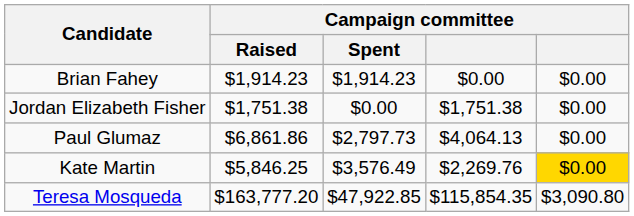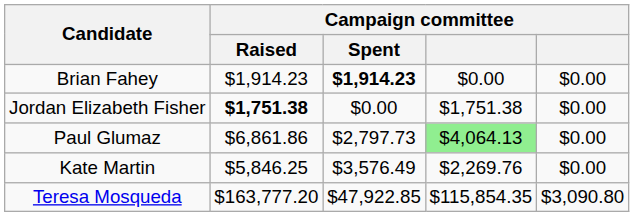(374, 79) normal -> (374, 79) bold
(266, 109) normal -> (266, 109) bold
(481, 138) no background -> (481, 138) lightgreen background
(583, 168) gold background -> (583, 168) no background
